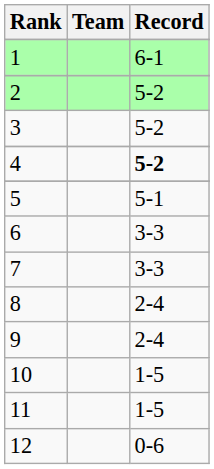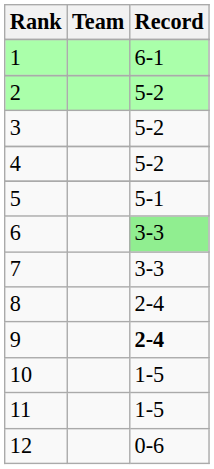(149, 163) bold -> (149, 163) normal
(149, 233) no background -> (149, 233) lightgreen background
(149, 339) normal -> (149, 339) bold
